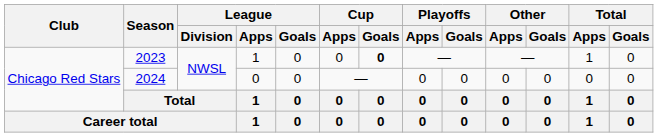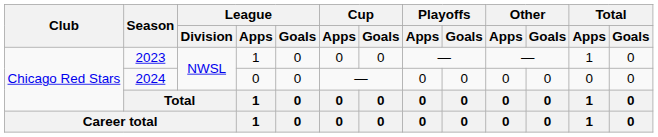(381, 57) bold -> (381, 57) normal
